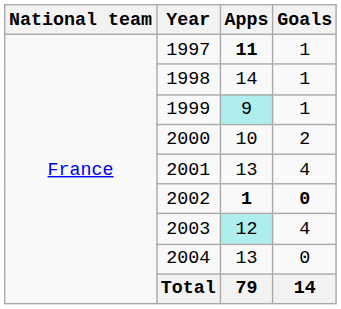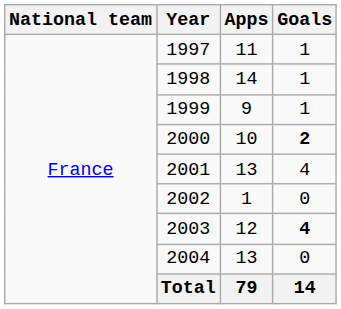(247, 50) bold -> (247, 50) normal
(247, 109) paleturquoise background -> (247, 109) no background
(305, 139) normal -> (305, 139) bold
(247, 199) bold -> (247, 199) normal
(305, 199) bold -> (305, 199) normal
(247, 229) paleturquoise background -> (247, 229) no background
(305, 229) normal -> (305, 229) bold
